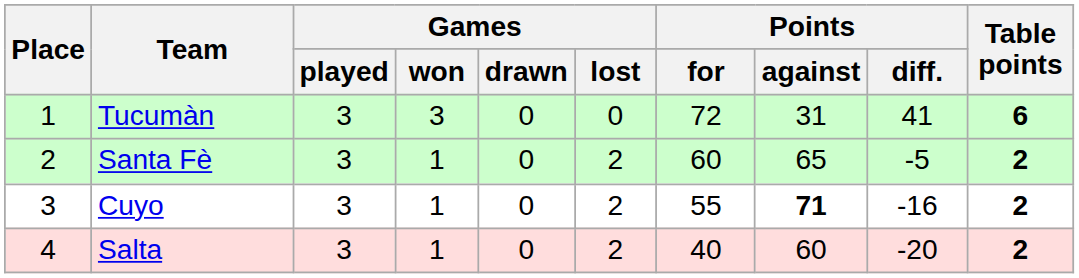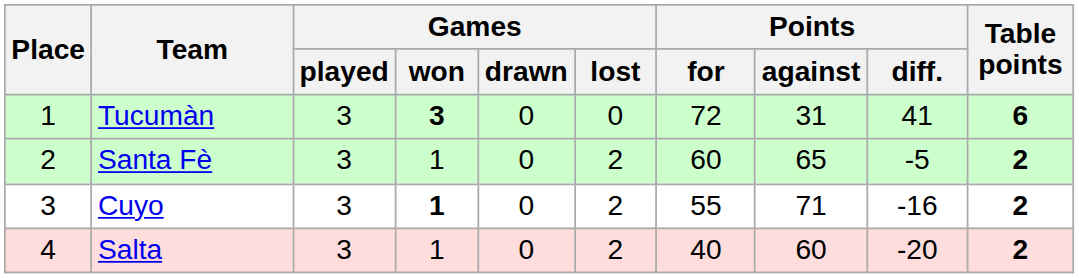(437, 116) normal -> (437, 116) bold
(437, 205) normal -> (437, 205) bold
(811, 205) bold -> (811, 205) normal
